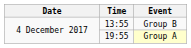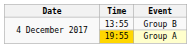(117, 37) no background -> (117, 37) gold background
